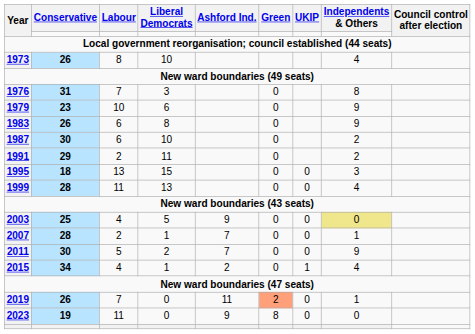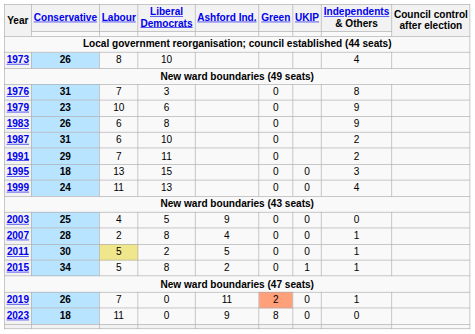(65, 140) 30 -> (65, 140) 31
(119, 156) 2 -> (119, 156) 7
(65, 188) 28 -> (65, 188) 24
(357, 220) khaki background -> (357, 220) no background
(167, 236) 1 -> (167, 236) 8
(227, 236) 7 -> (227, 236) 4
(119, 252) no background -> (119, 252) khaki background
(227, 252) 7 -> (227, 252) 5
(357, 252) 9 -> (357, 252) 1
(119, 268) 4 -> (119, 268) 5
(167, 268) 1 -> (167, 268) 8
(357, 268) 4 -> (357, 268) 1
(65, 316) 19 -> (65, 316) 18
